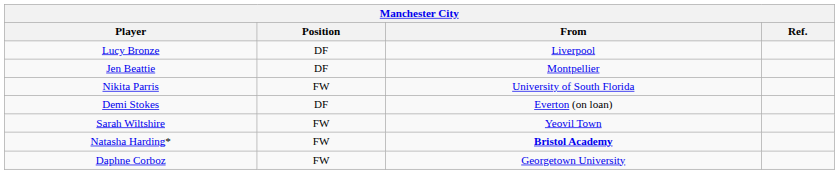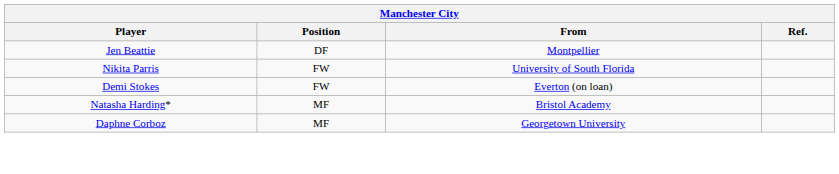- row: (131, 50)
(321, 105) DF -> (321, 87) FW
- row: (131, 123)
(321, 141) FW -> (321, 105) MF
(573, 141) bold -> (573, 105) normal
(321, 160) FW -> (321, 123) MF
